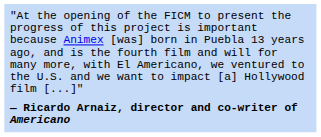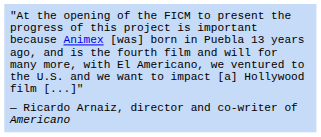(154, 114) bold -> (154, 114) normal
